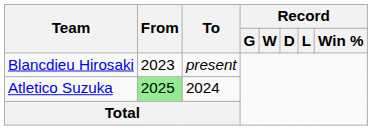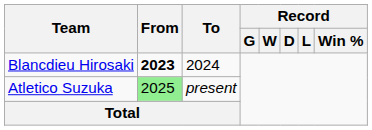(158, 64) normal -> (158, 64) bold
(211, 64) present -> (203, 64) 2024
(203, 88) 2024 -> (211, 88) present
